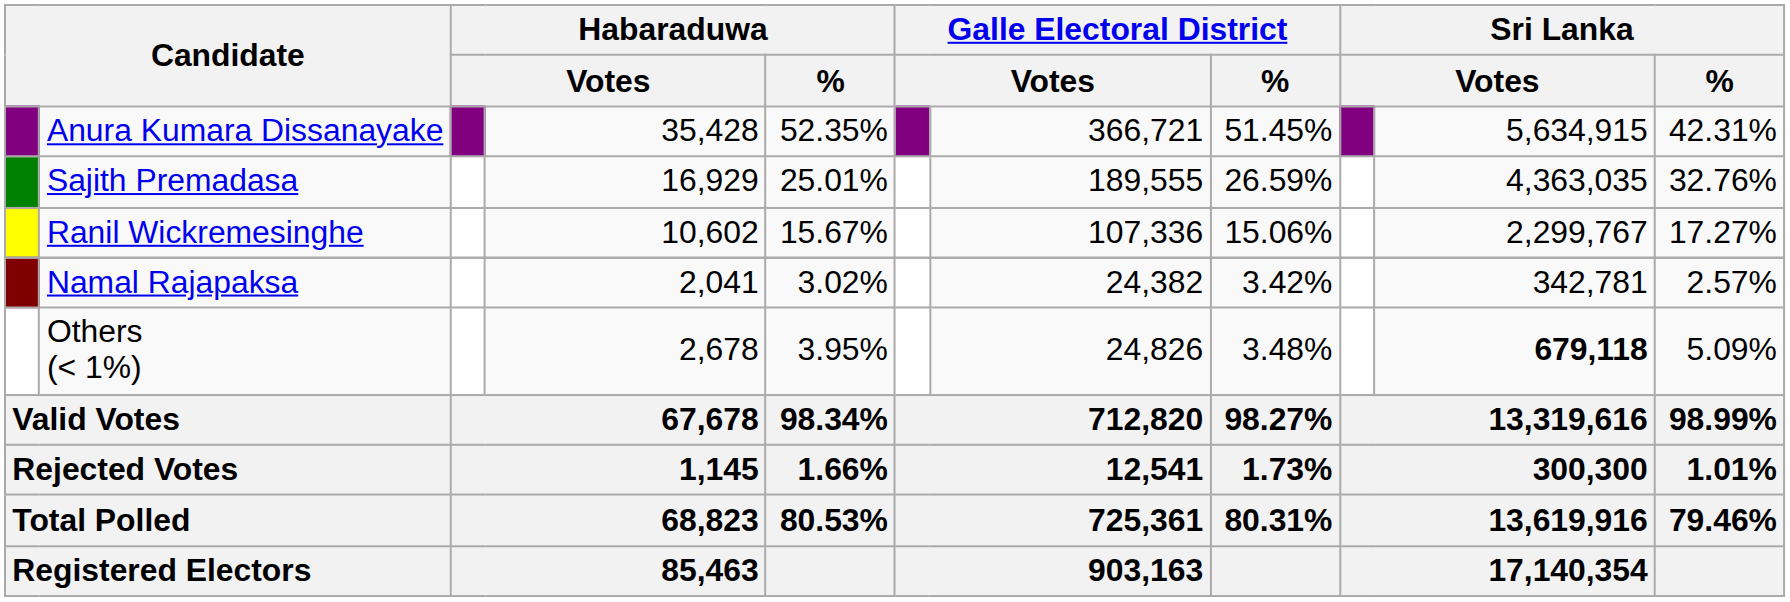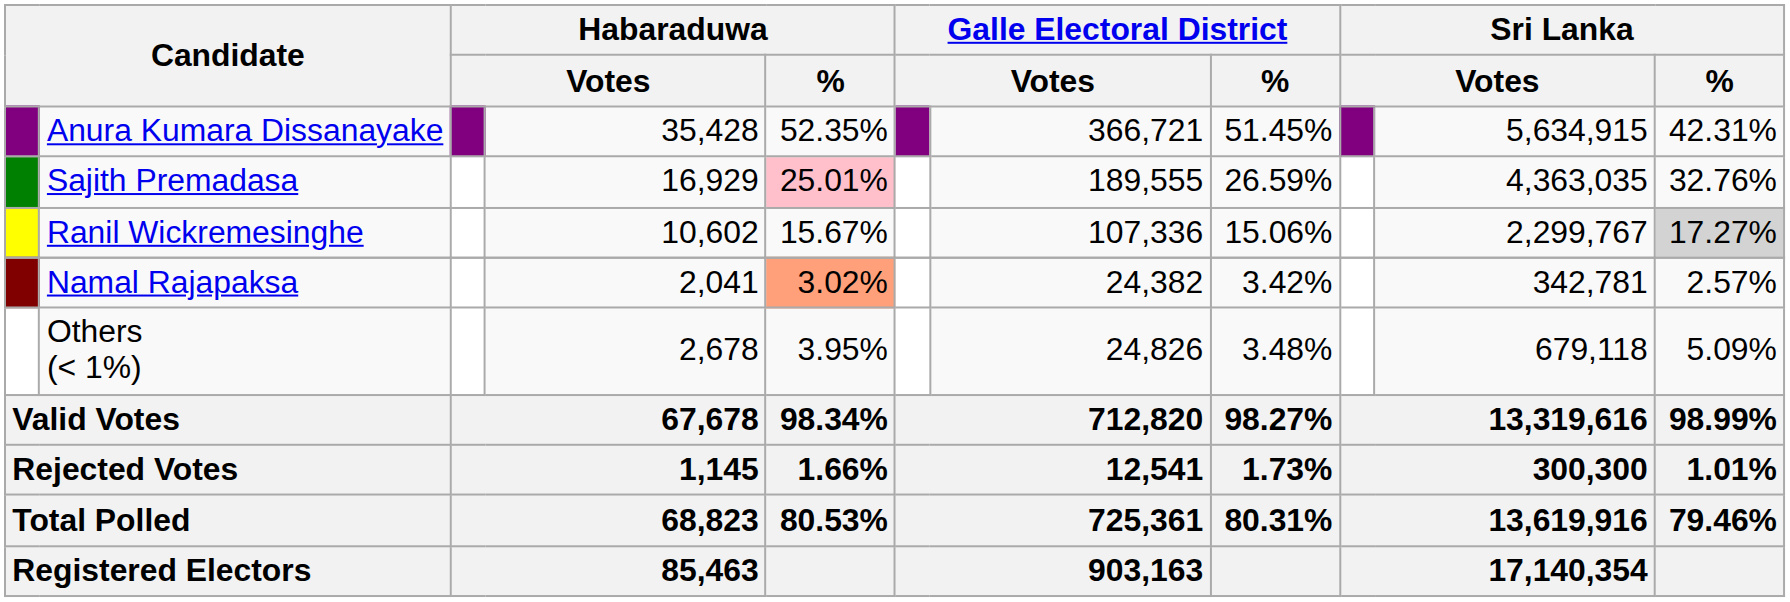(834, 181) no background -> (834, 181) pink background
(1723, 231) no background -> (1723, 231) lightgrey background
(843, 282) no background -> (843, 282) lightsalmon background
(1591, 350) bold -> (1591, 350) normal
